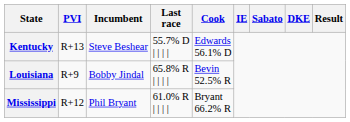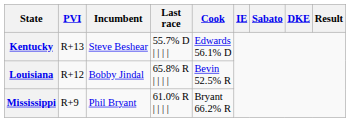(70, 74) R+9 -> (72, 74) R+12
(72, 103) R+12 -> (70, 103) R+9
